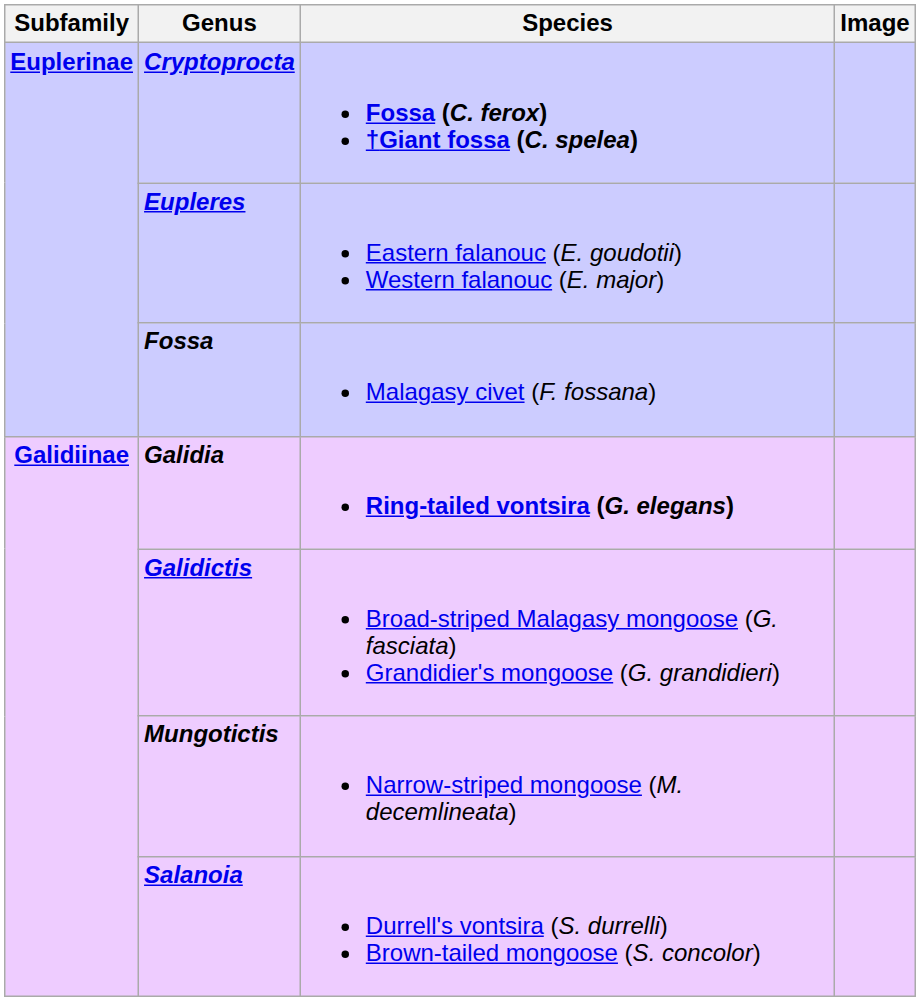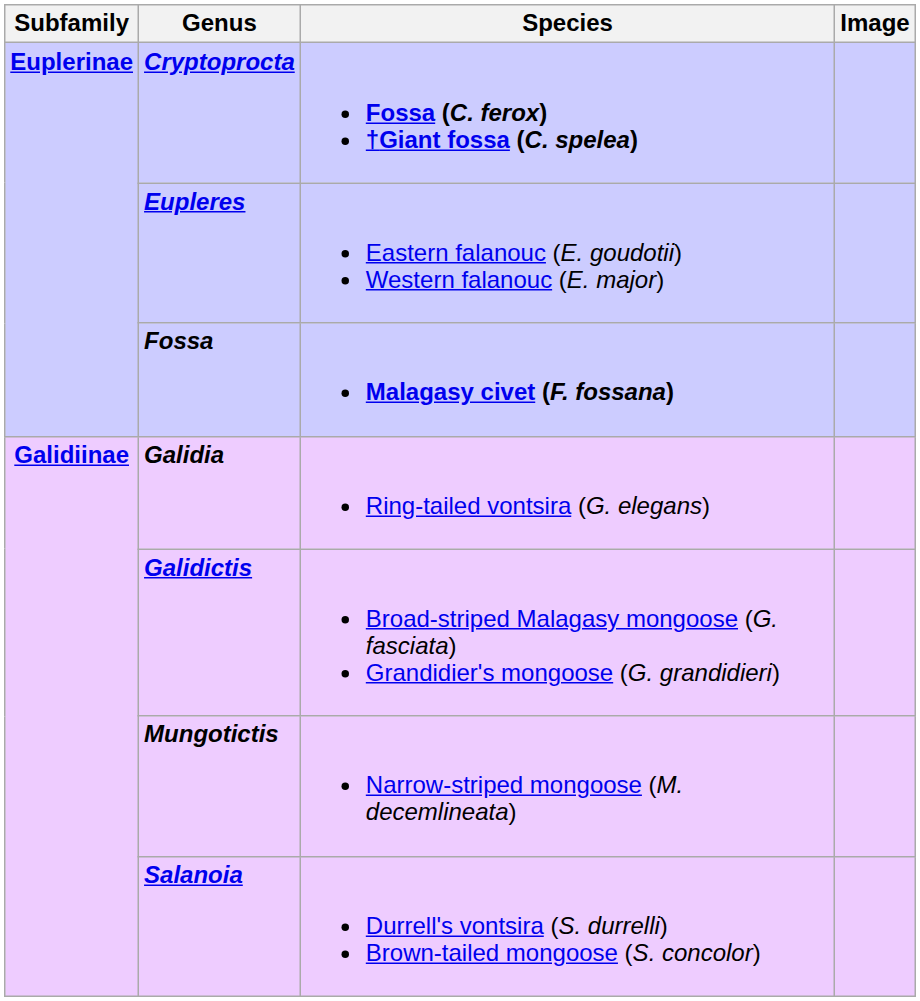(568, 393) normal -> (568, 393) bold
(568, 506) bold -> (568, 506) normal
